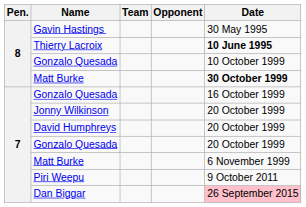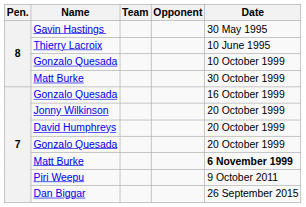(240, 45) bold -> (239, 45) normal
(247, 78) bold -> (246, 78) normal
(249, 161) normal -> (250, 161) bold
(253, 194) pink background -> (253, 194) no background
